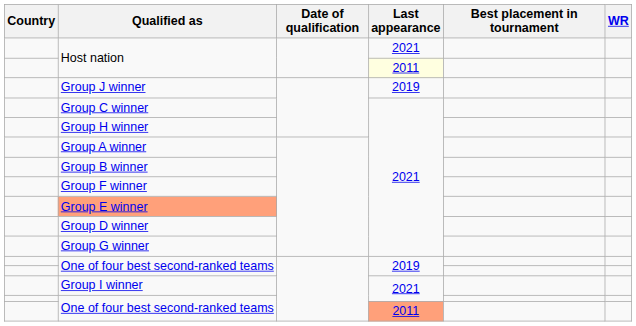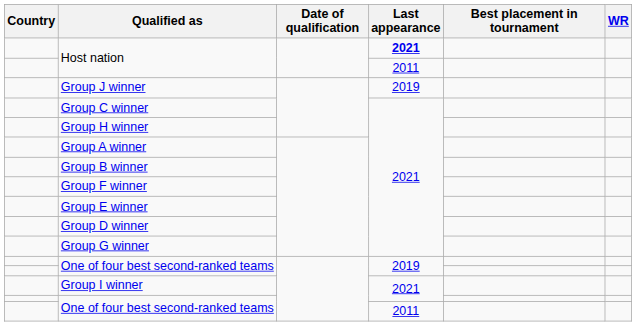(406, 48) normal -> (406, 48) bold
(406, 68) lightyellow background -> (406, 68) no background
(104, 206) lightsalmon background -> (104, 206) no background
(406, 311) lightsalmon background -> (406, 311) no background
